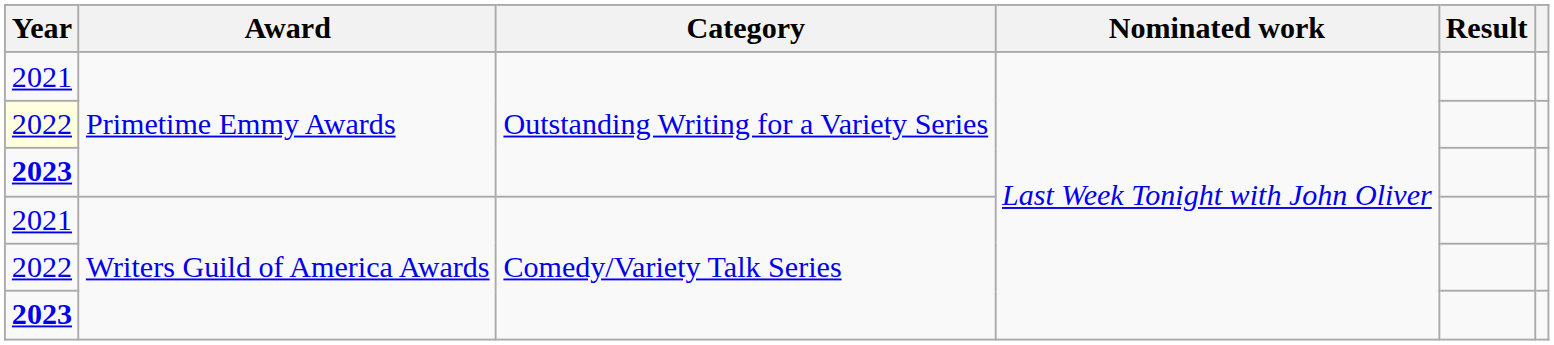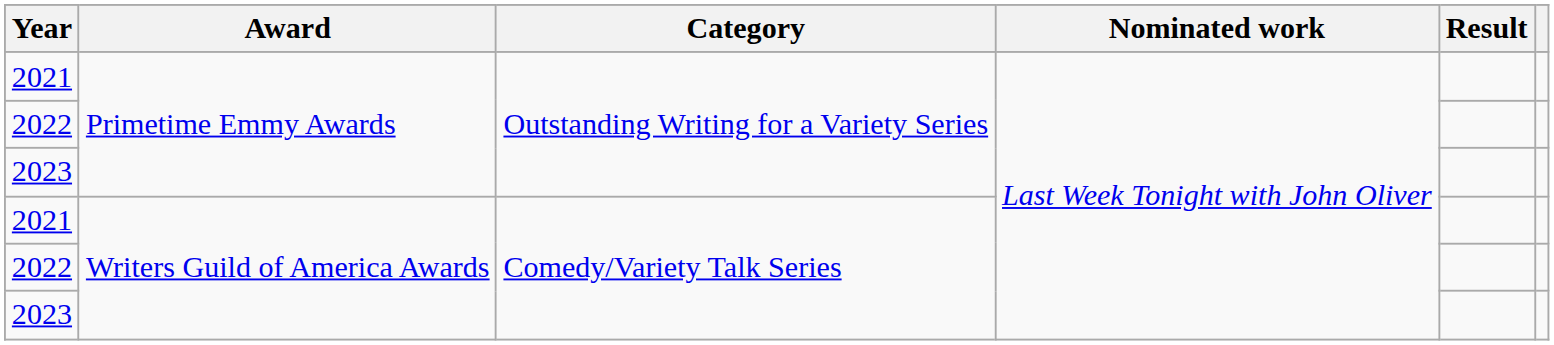(42, 123) lightyellow background -> (42, 123) no background
(42, 171) bold -> (42, 171) normal
(42, 314) bold -> (42, 314) normal
